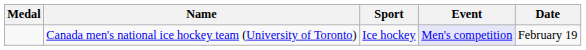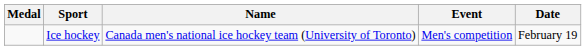columns swapped: (201, 14) <-> (389, 14)
(467, 35) lavender background -> (467, 35) no background
